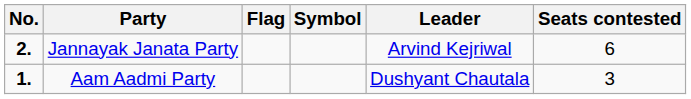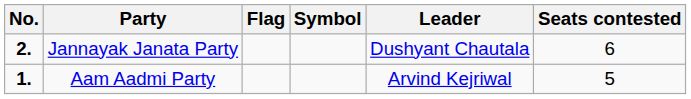(450, 49) Arvind Kejriwal -> (450, 49) Dushyant Chautala
(450, 78) Dushyant Chautala -> (450, 78) Arvind Kejriwal
(610, 78) 3 -> (610, 78) 5
